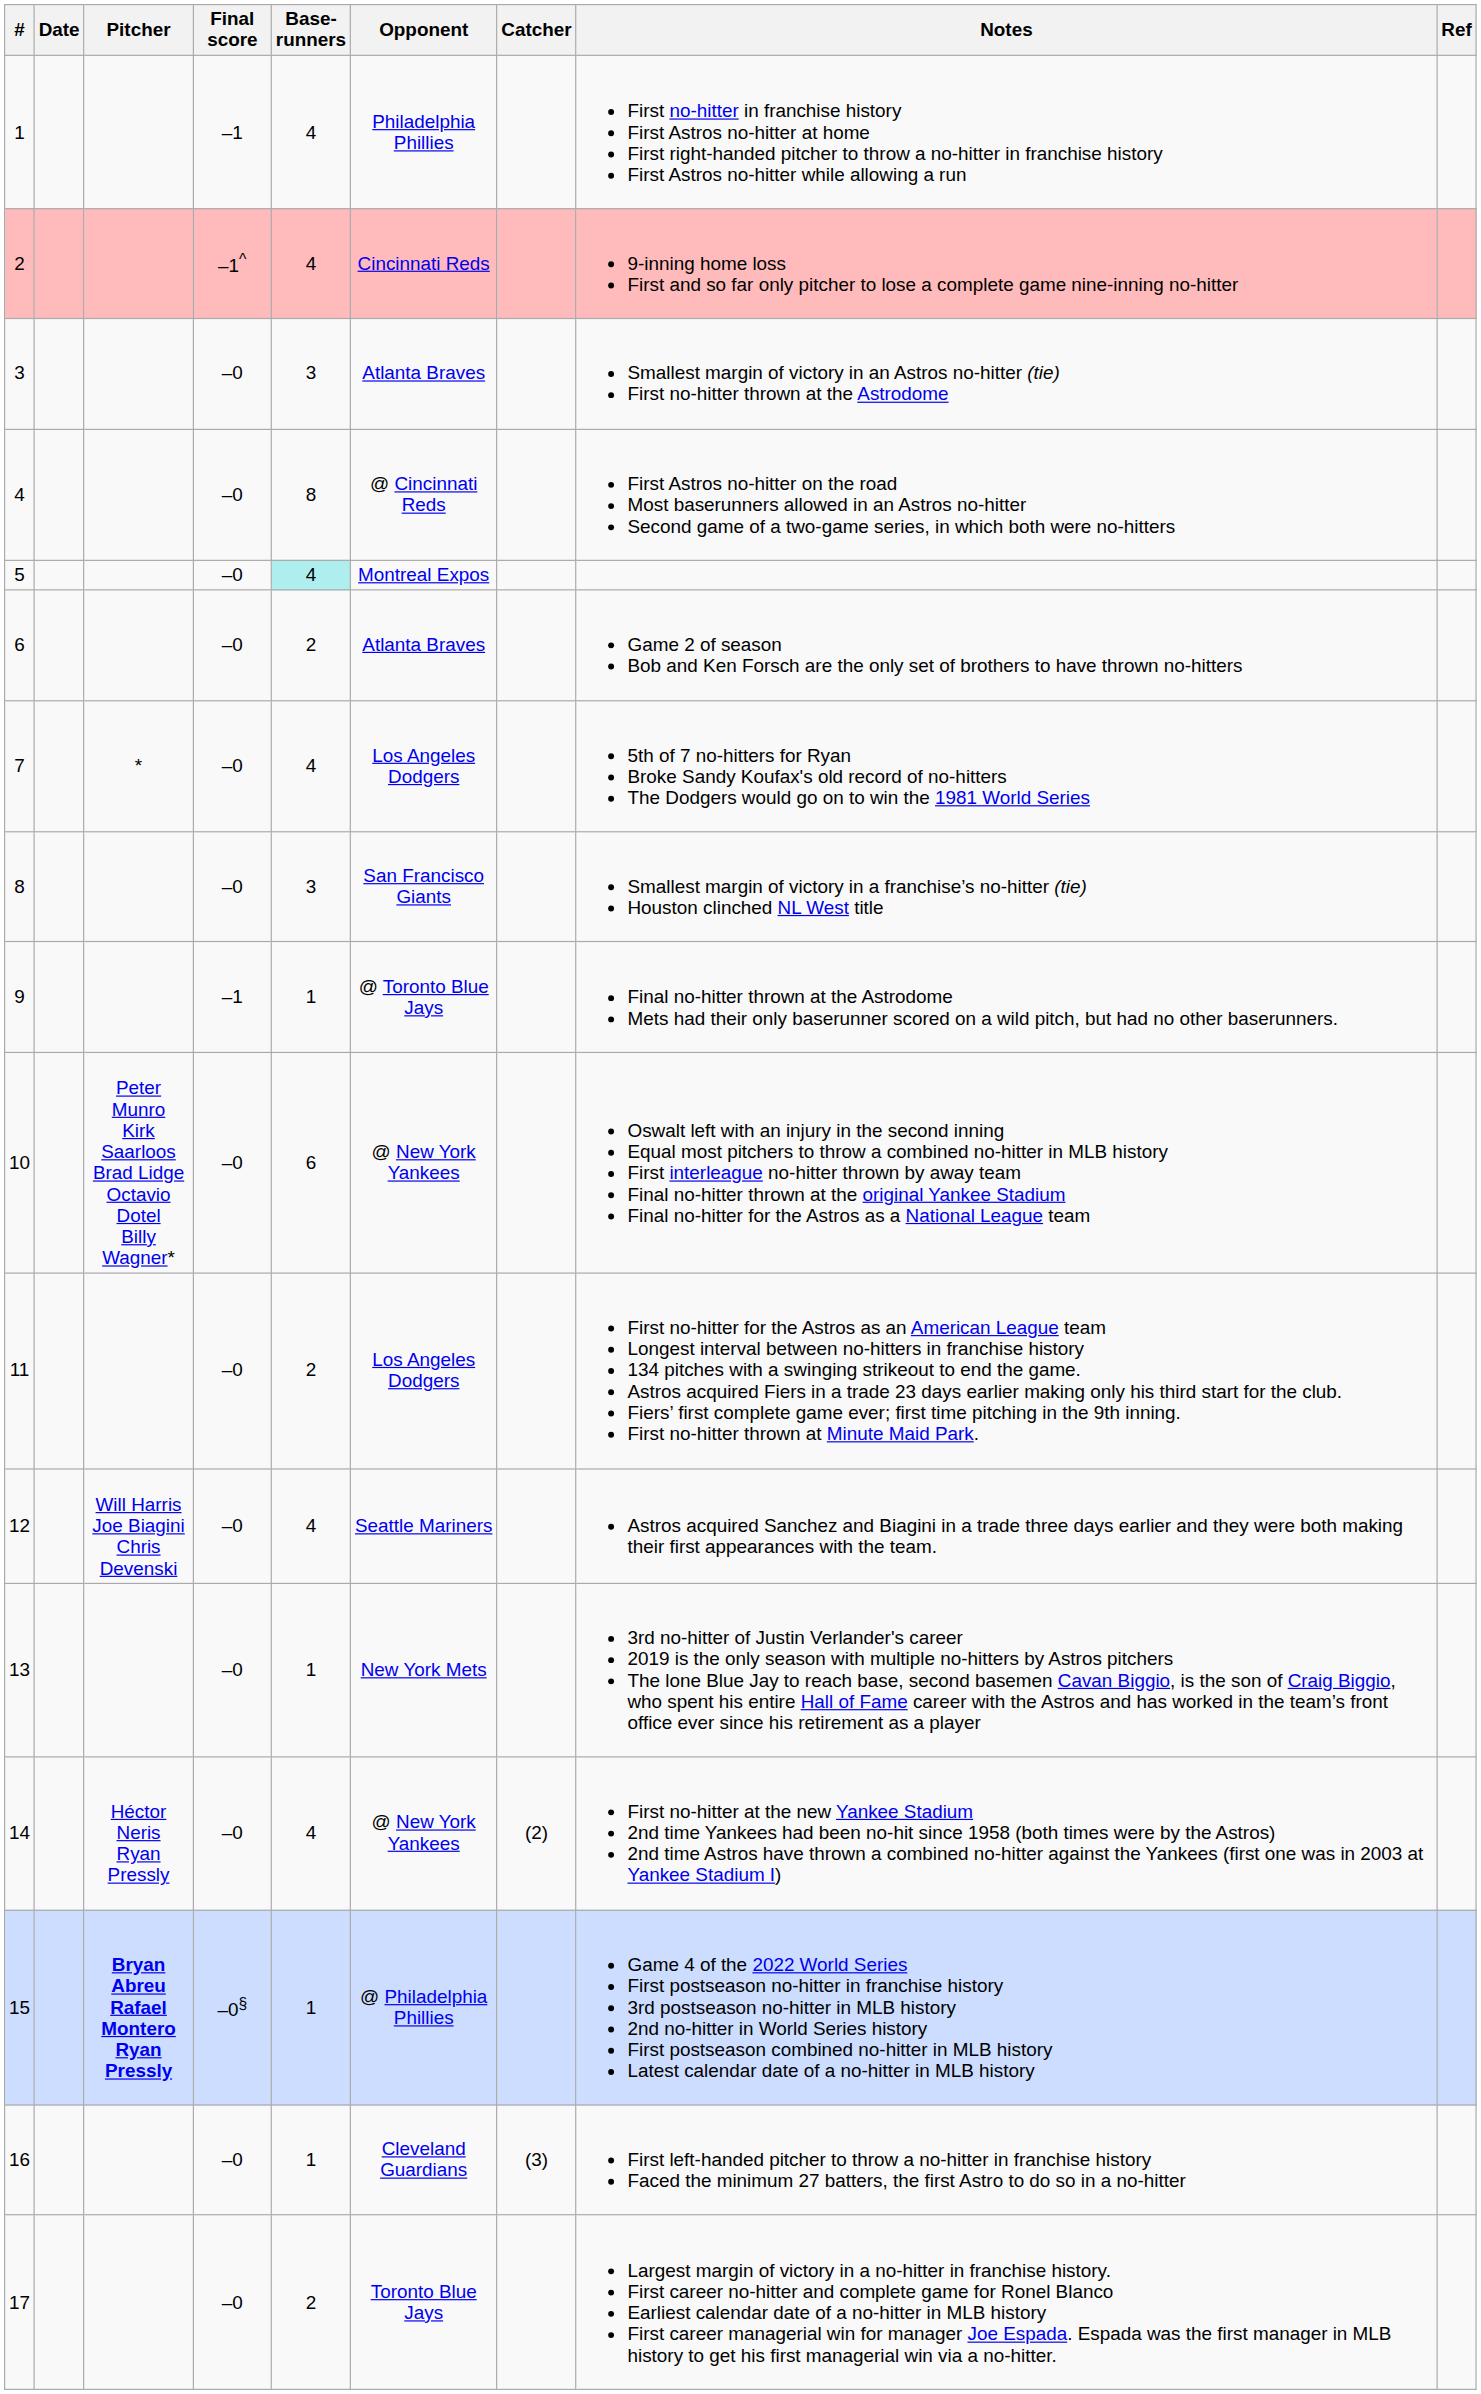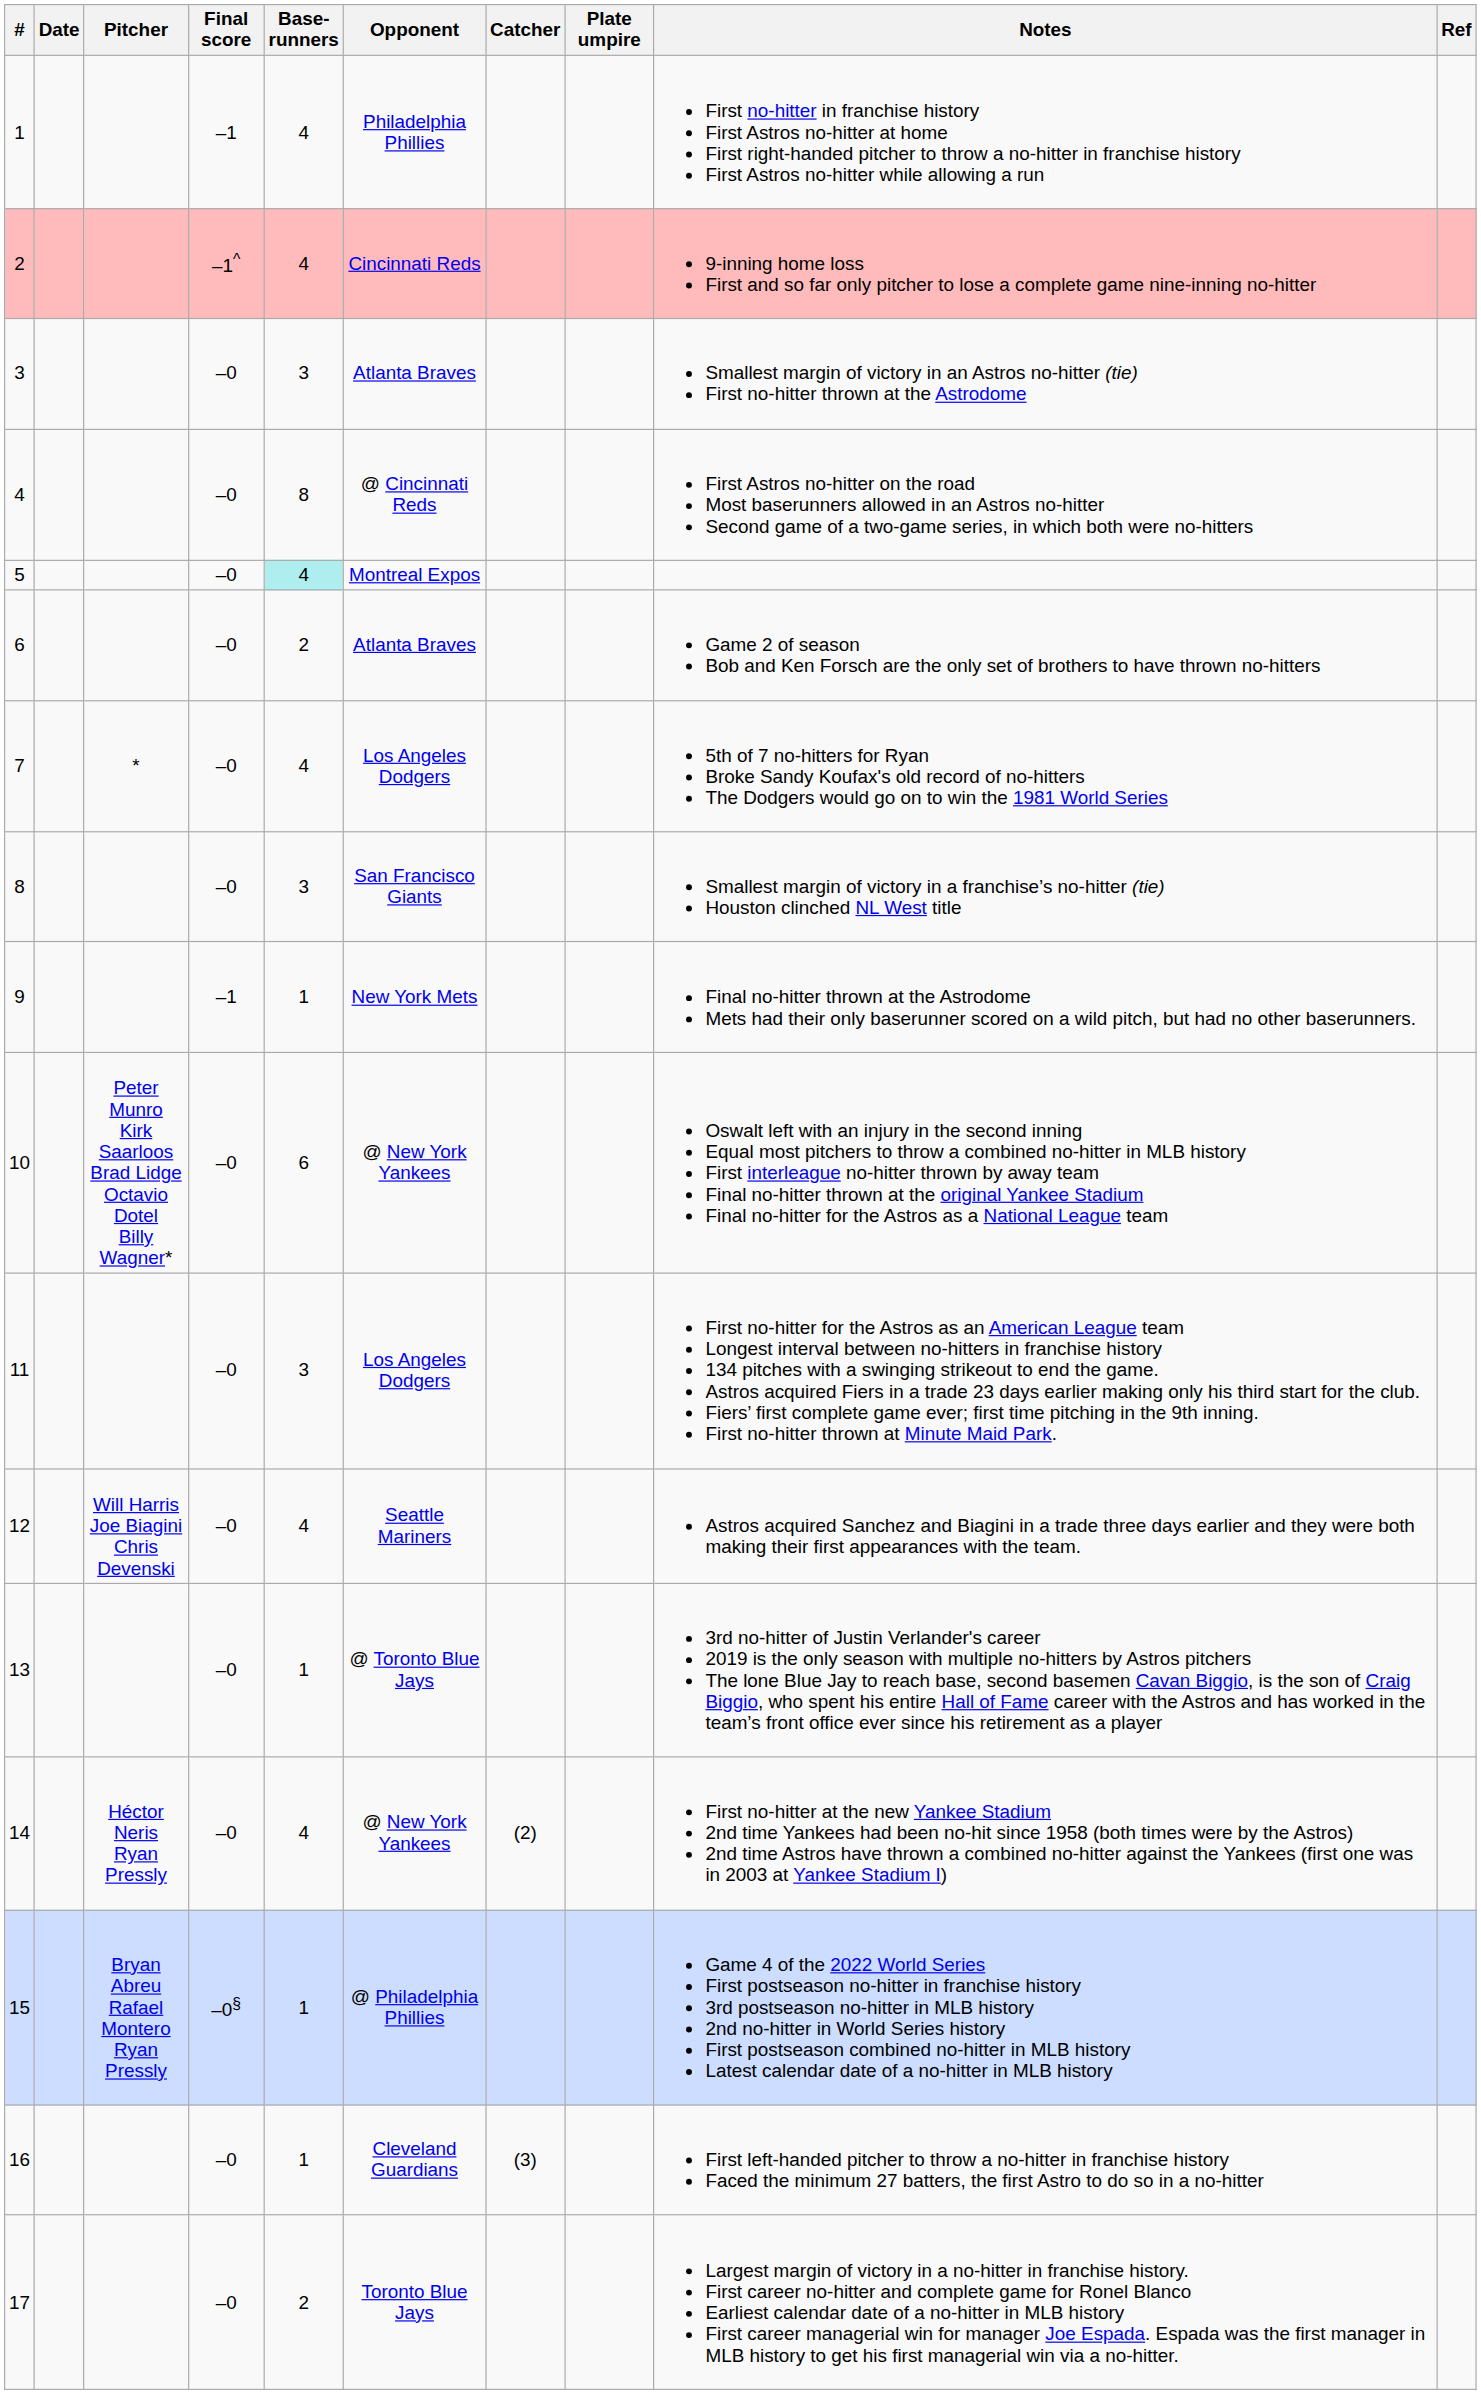+ column: (609, 30)
(424, 996) @ Toronto Blue Jays -> (414, 996) New York Mets
(311, 1370) 2 -> (304, 1370) 3
(424, 1670) New York Mets -> (414, 1670) @ Toronto Blue Jays
(139, 2017) bold -> (136, 2017) normal
